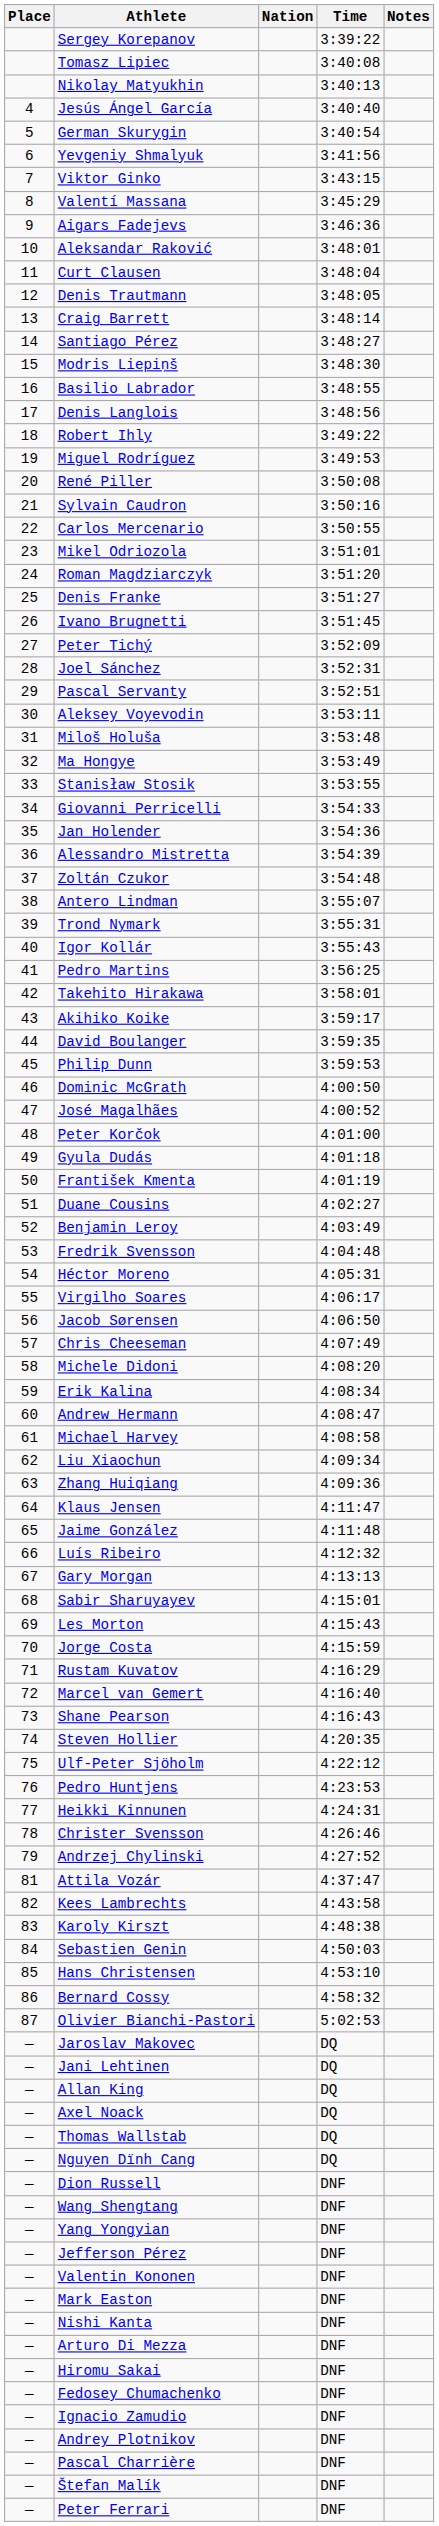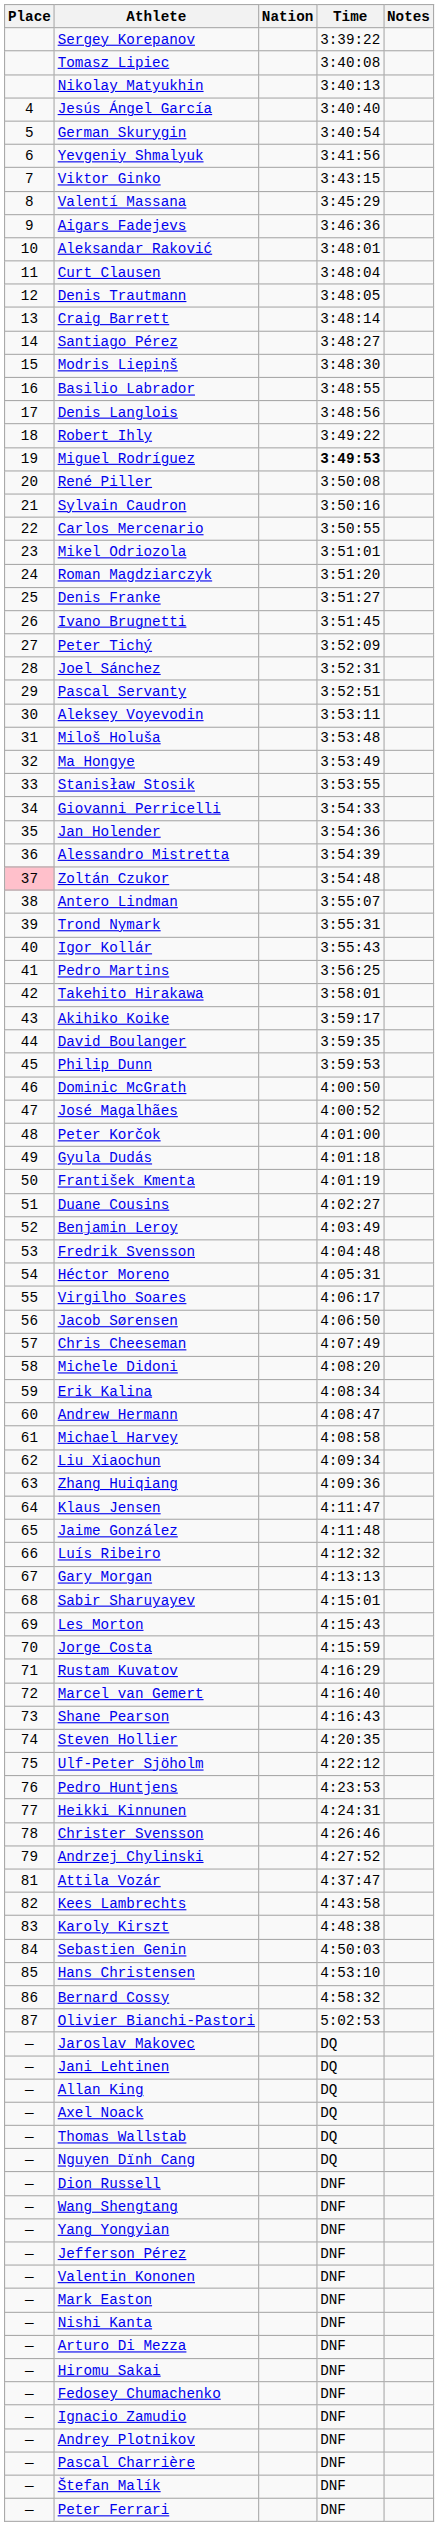(350, 459) normal -> (350, 459) bold
(29, 879) no background -> (29, 879) pink background
